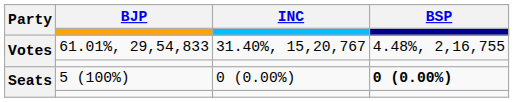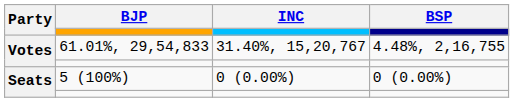(413, 78) bold -> (413, 78) normal
